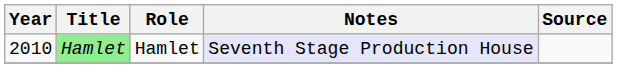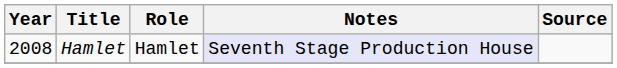(31, 49) 2010 -> (31, 49) 2008
(94, 49) lightgreen background -> (94, 49) no background
